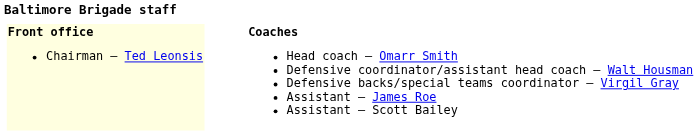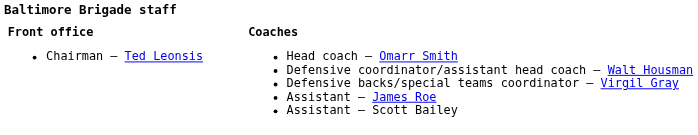(105, 44) lightyellow background -> (105, 44) no background
